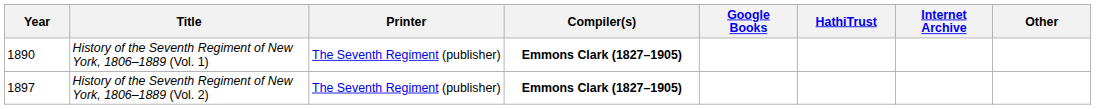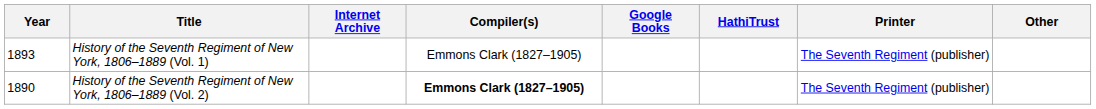columns swapped: (406, 21) <-> (944, 21)
(21, 55) 1890 -> (21, 55) 1893
(602, 55) bold -> (504, 55) normal
(21, 88) 1897 -> (21, 88) 1890
